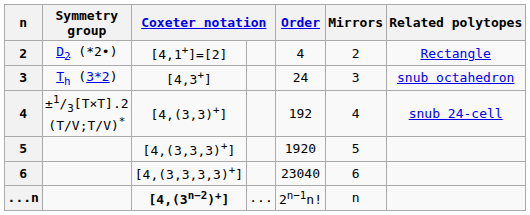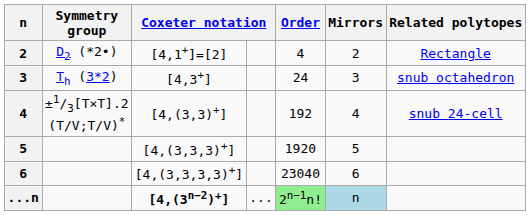(300, 198) no background -> (300, 198) lightgreen background
(356, 198) no background -> (356, 198) lightblue background
